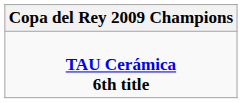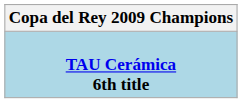(121, 74) no background -> (121, 74) lightblue background
